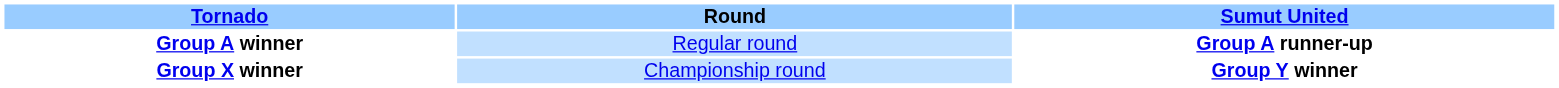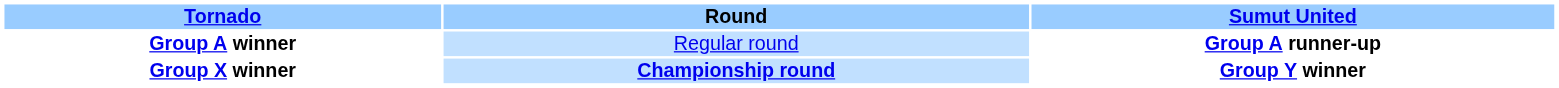(735, 70) normal -> (736, 70) bold
